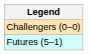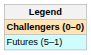(43, 26) normal -> (45, 26) bold
